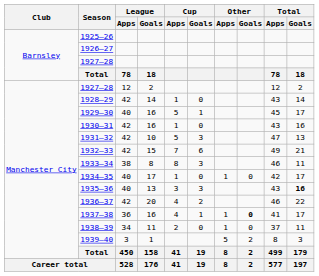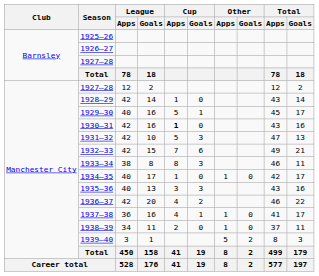(176, 125) normal -> (176, 125) bold
(300, 189) bold -> (300, 189) normal
(251, 214) bold -> (251, 214) normal
